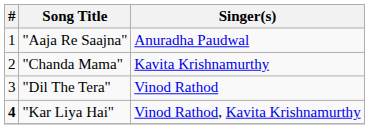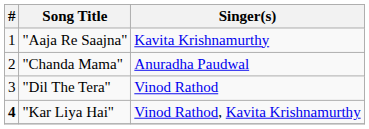(192, 40) Anuradha Paudwal -> (202, 40) Kavita Krishnamurthy
(202, 64) Kavita Krishnamurthy -> (192, 64) Anuradha Paudwal
